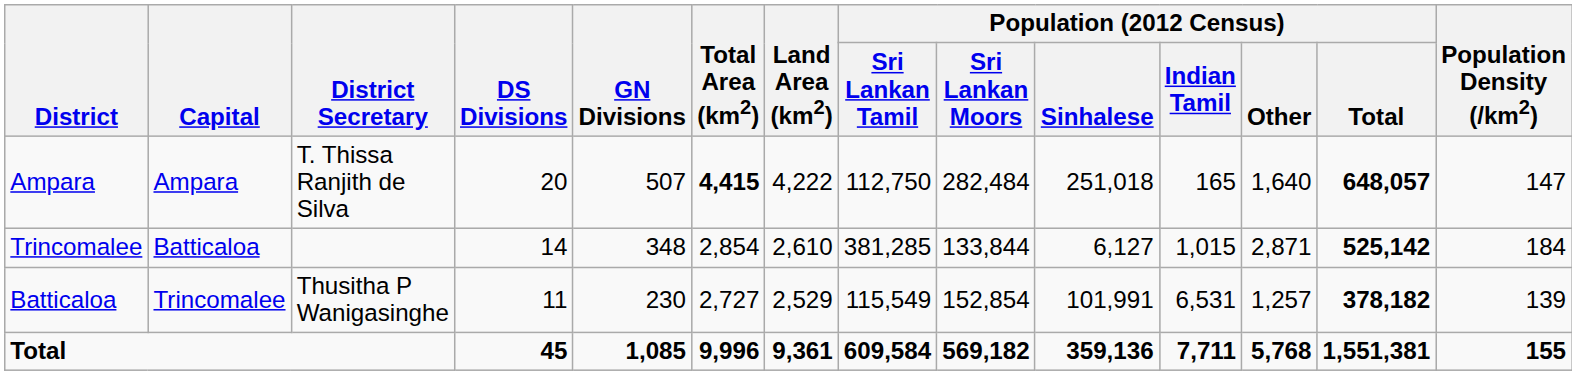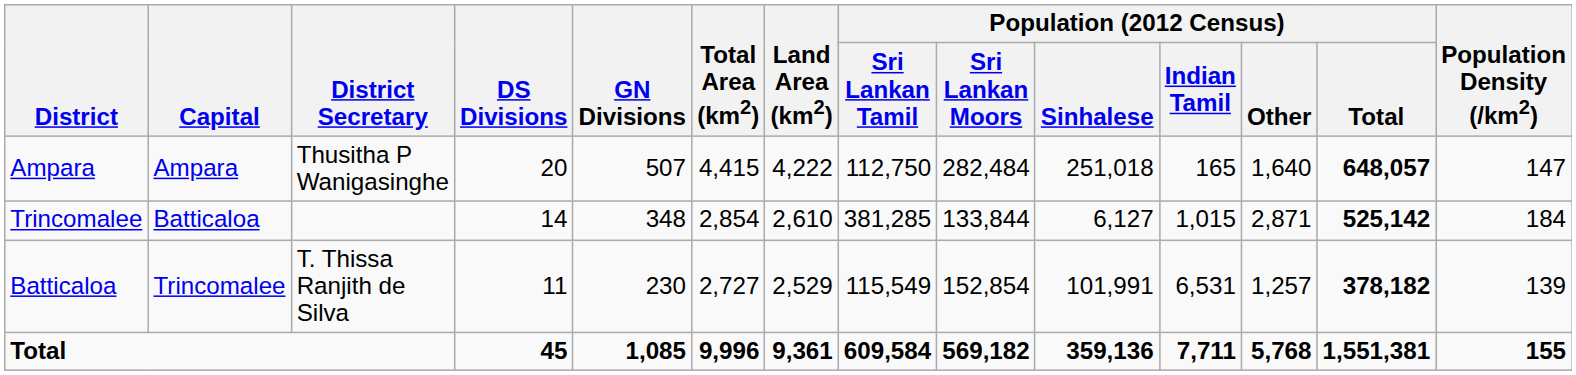(351, 181) T. Thissa Ranjith de Silva -> (373, 168) Thusitha P Wanigasinghe
(729, 181) bold -> (729, 168) normal
(373, 299) Thusitha P Wanigasinghe -> (351, 285) T. Thissa Ranjith de Silva
